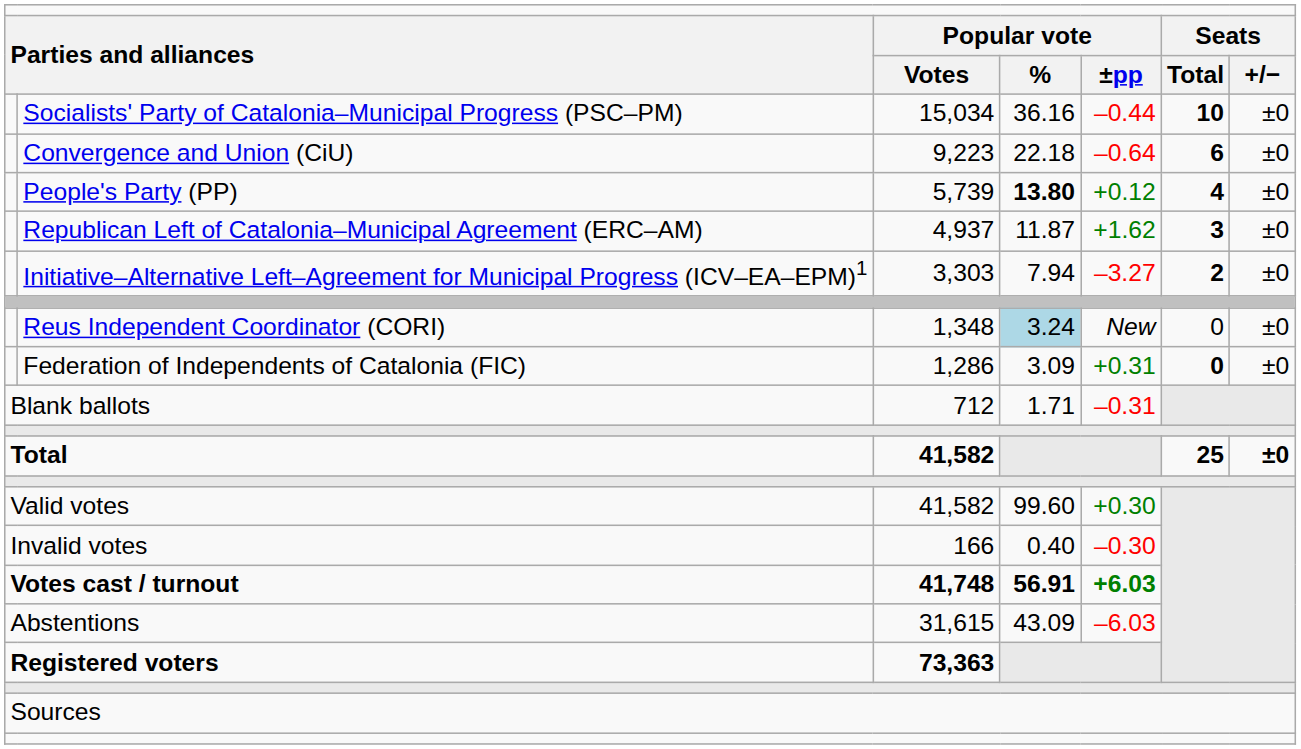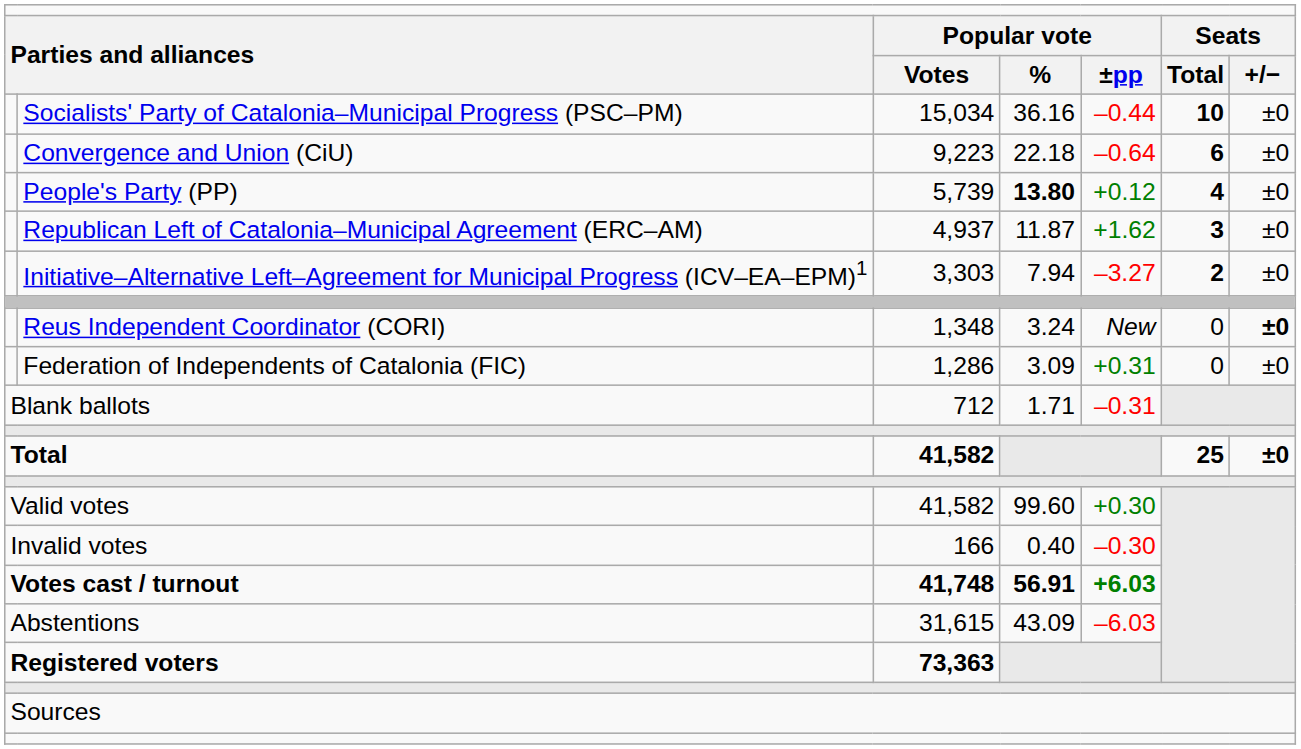(1051, 326) lightblue background -> (1051, 326) no background
(1276, 326) normal -> (1276, 326) bold
(1217, 366) bold -> (1217, 366) normal
